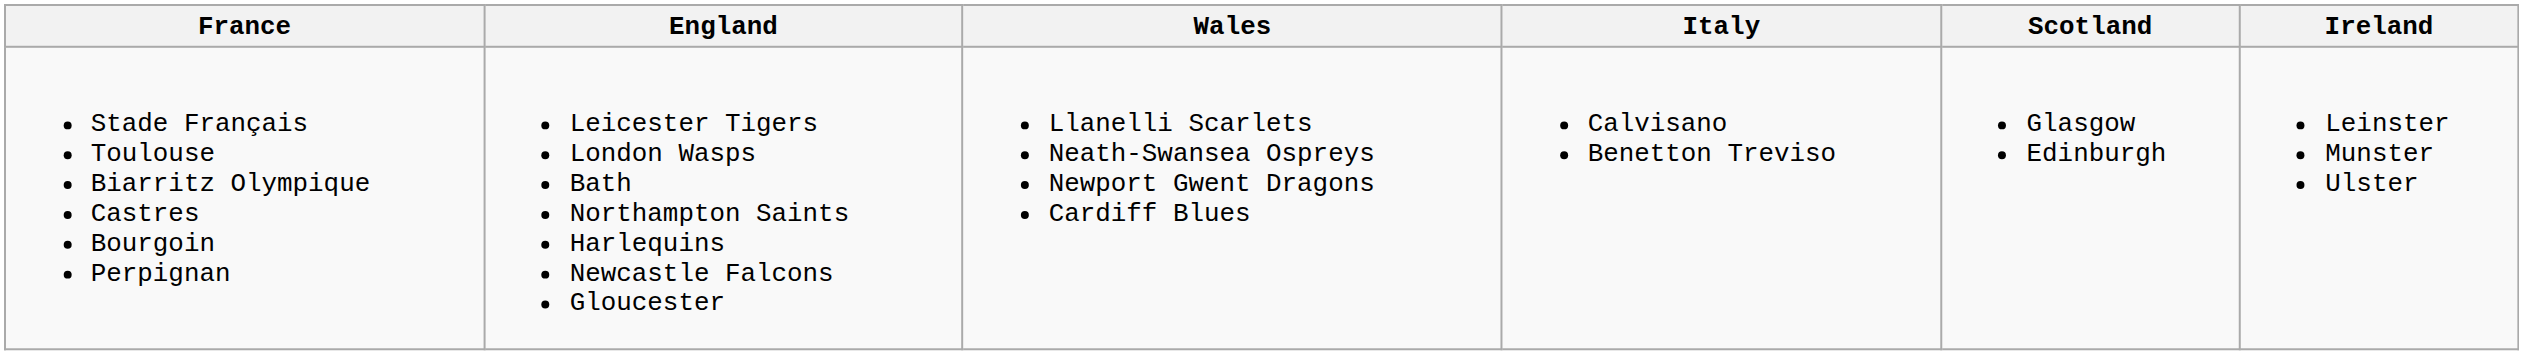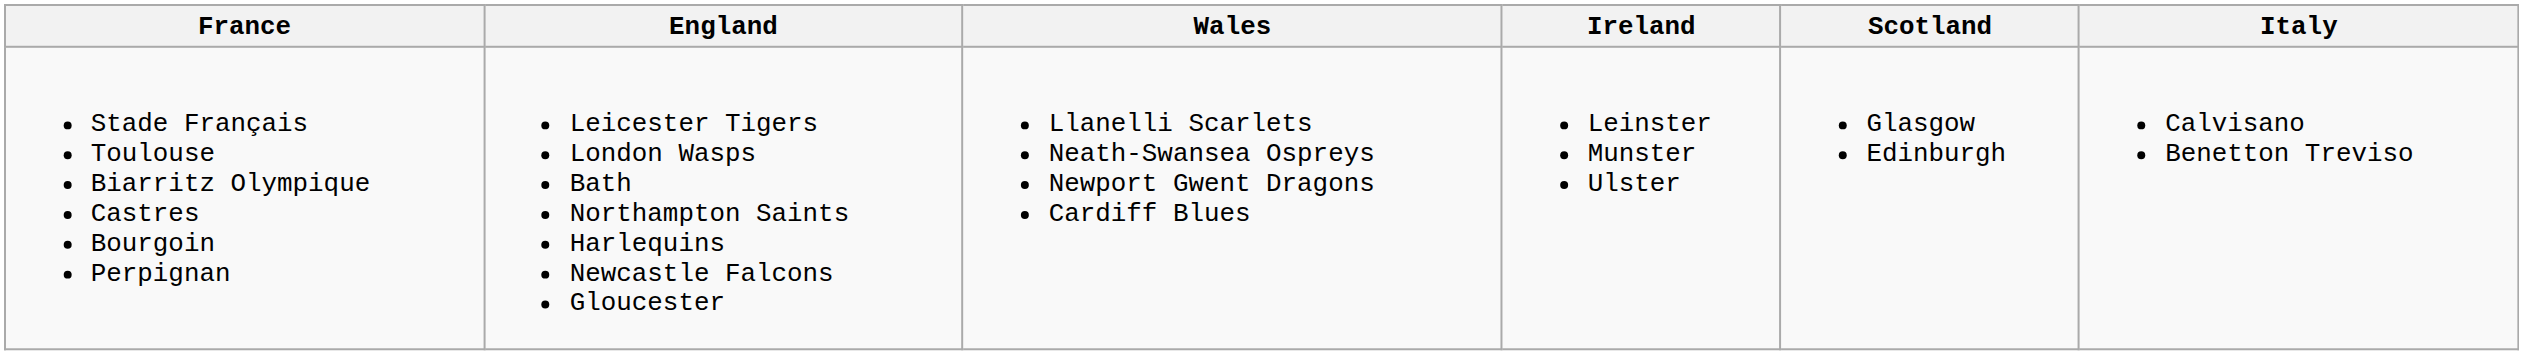columns swapped: (2379, 26) <-> (1721, 26)
